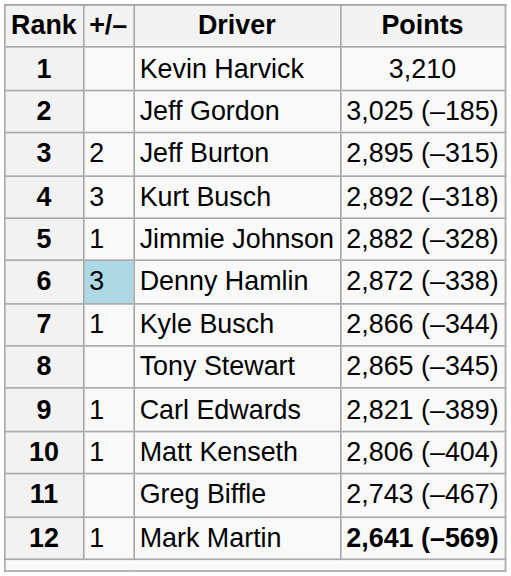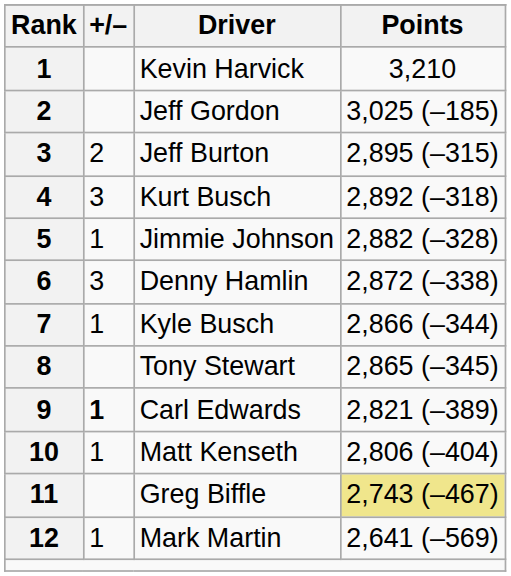(97, 281) lightblue background -> (97, 281) no background
(97, 409) normal -> (97, 409) bold
(422, 494) no background -> (422, 494) khaki background
(422, 537) bold -> (422, 537) normal
